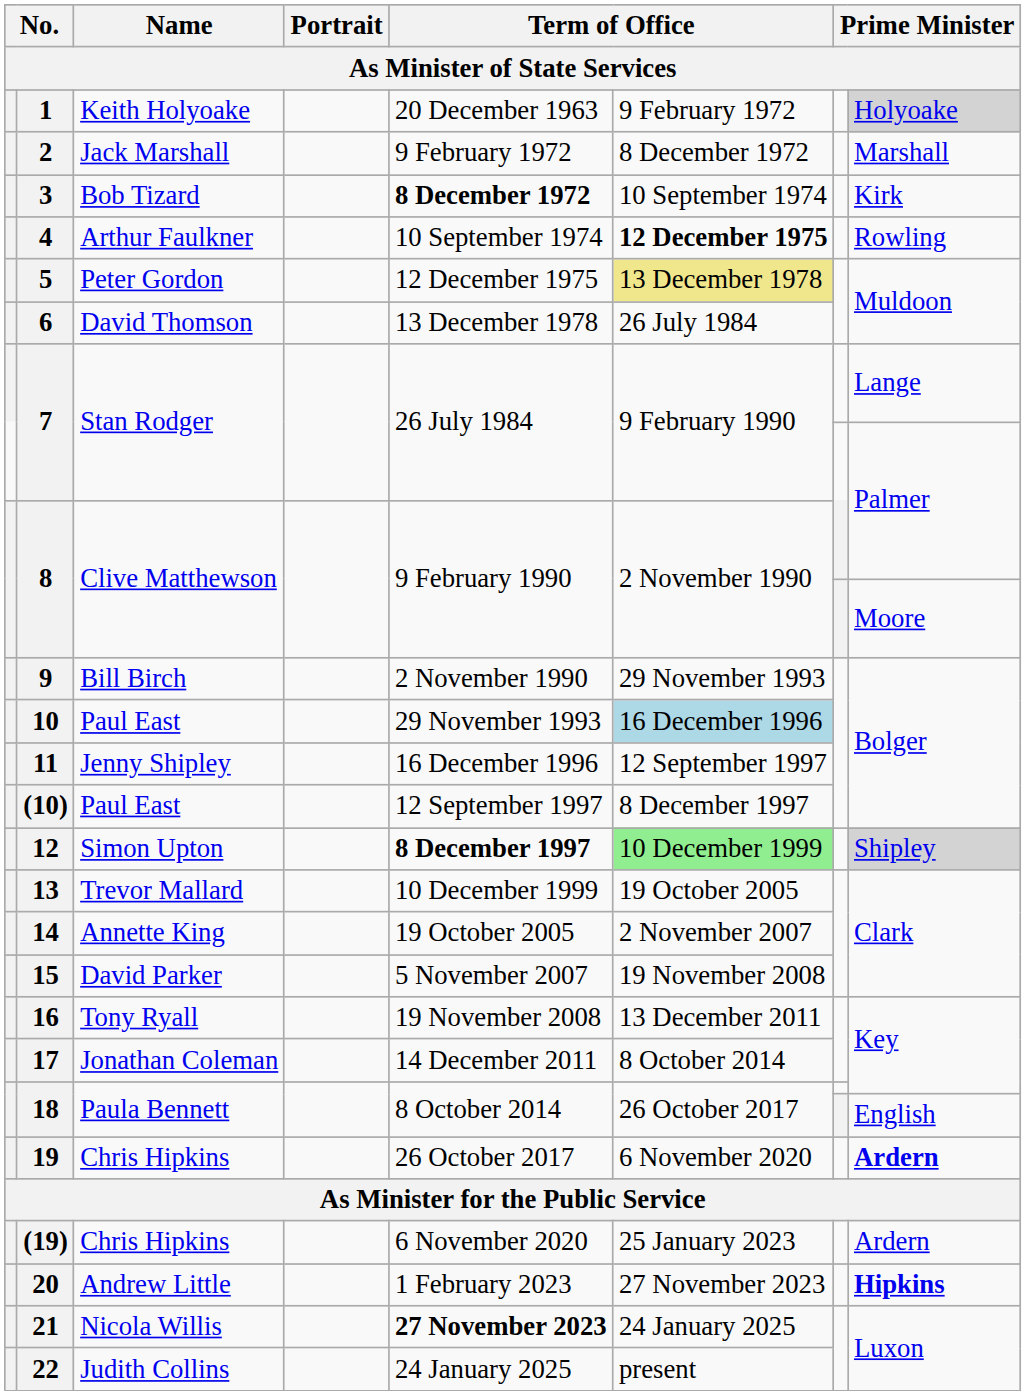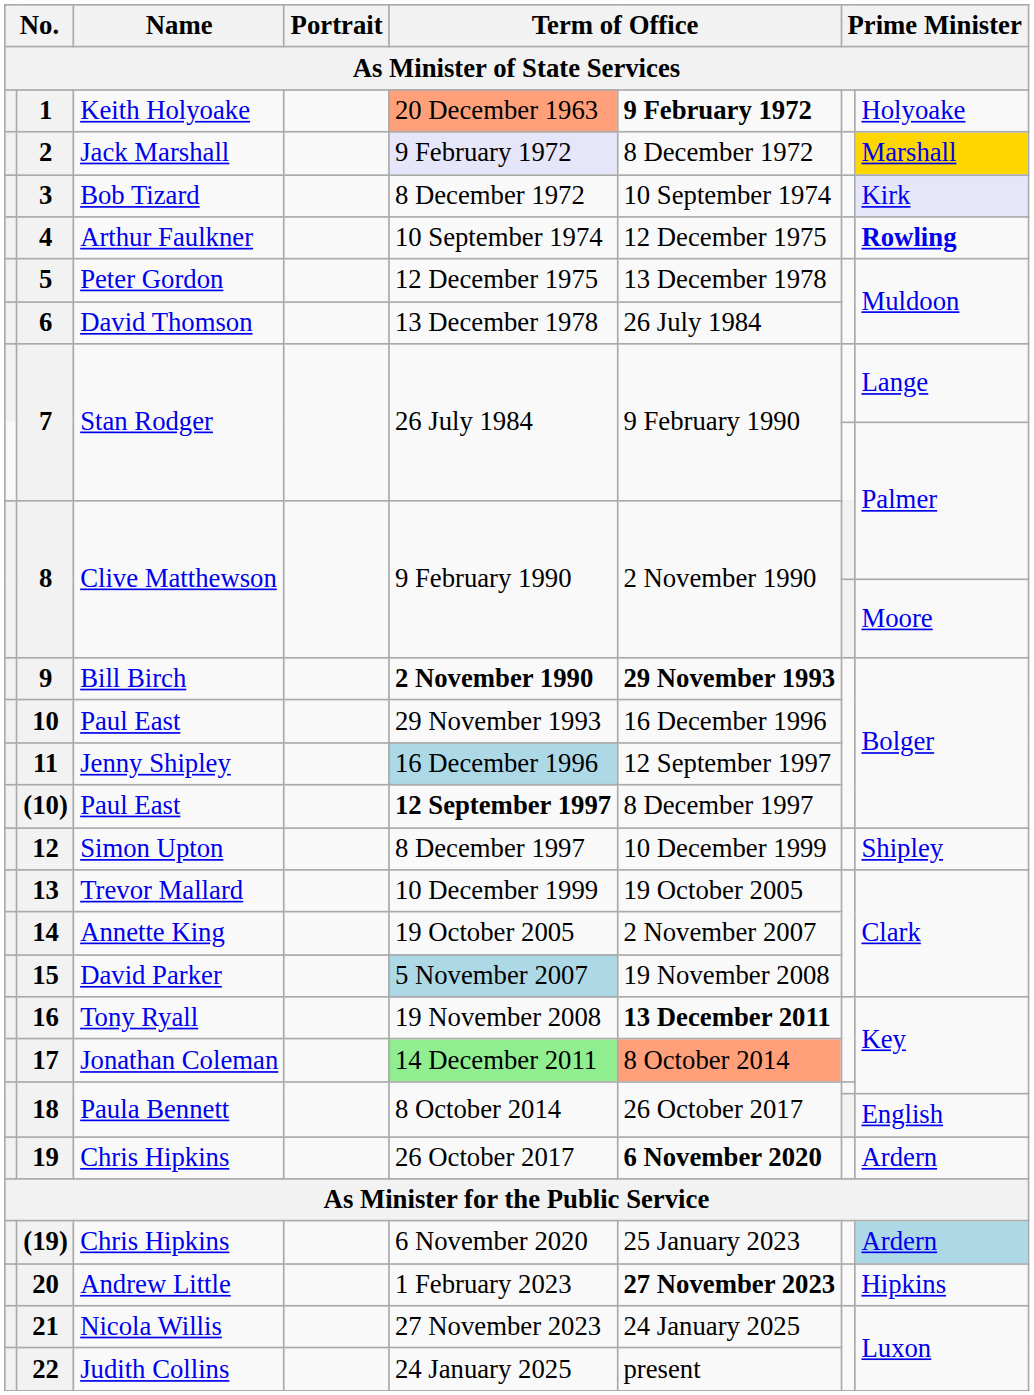(497, 110) no background -> (497, 110) lightsalmon background
(707, 110) normal -> (718, 110) bold
(906, 110) lightgrey background -> (913, 110) no background
(483, 152) no background -> (483, 152) lavender background
(901, 152) no background -> (909, 152) gold background
(493, 195) bold -> (490, 195) normal
(878, 195) no background -> (886, 195) lavender background
(723, 237) bold -> (725, 237) normal
(900, 237) normal -> (909, 237) bold
(721, 279) khaki background -> (725, 279) no background
(491, 678) normal -> (494, 678) bold
(722, 678) normal -> (729, 678) bold
(721, 721) lightblue background -> (725, 721) no background
(497, 763) no background -> (497, 763) lightblue background
(499, 805) normal -> (503, 805) bold
(493, 848) bold -> (490, 848) normal
(721, 848) lightgreen background -> (725, 848) no background
(895, 848) lightgrey background -> (902, 848) no background
(491, 975) no background -> (491, 975) lightblue background
(720, 1017) normal -> (727, 1017) bold
(496, 1060) no background -> (496, 1060) lightgreen background
(702, 1060) no background -> (707, 1060) lightsalmon background
(715, 1157) normal -> (723, 1157) bold
(896, 1157) bold -> (899, 1157) normal
(892, 1241) no background -> (899, 1241) lightblue background
(722, 1284) normal -> (729, 1284) bold
(899, 1284) bold -> (904, 1284) normal
(501, 1326) bold -> (498, 1326) normal
